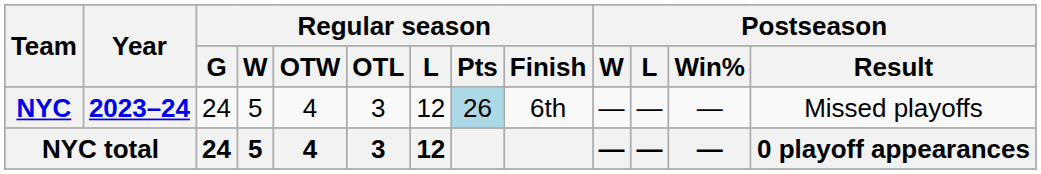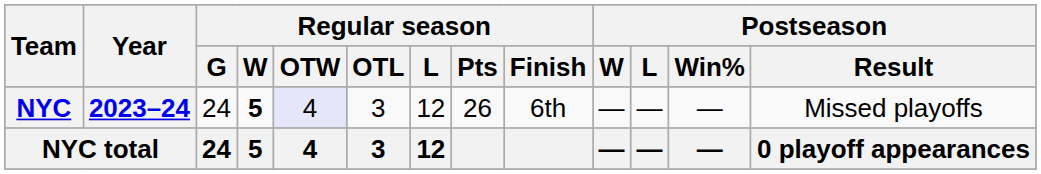(255, 108) normal -> (255, 108) bold
(310, 108) no background -> (310, 108) lavender background
(478, 108) lightblue background -> (478, 108) no background
